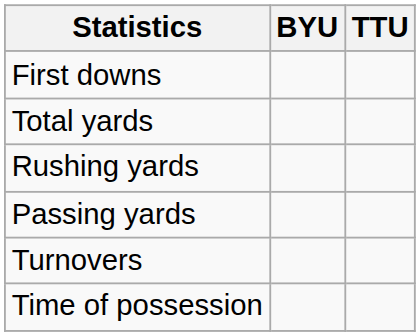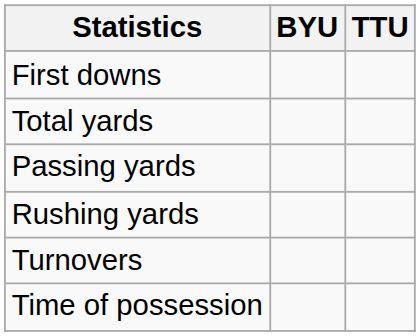rows swapped: (105, 167) <-> (104, 213)
